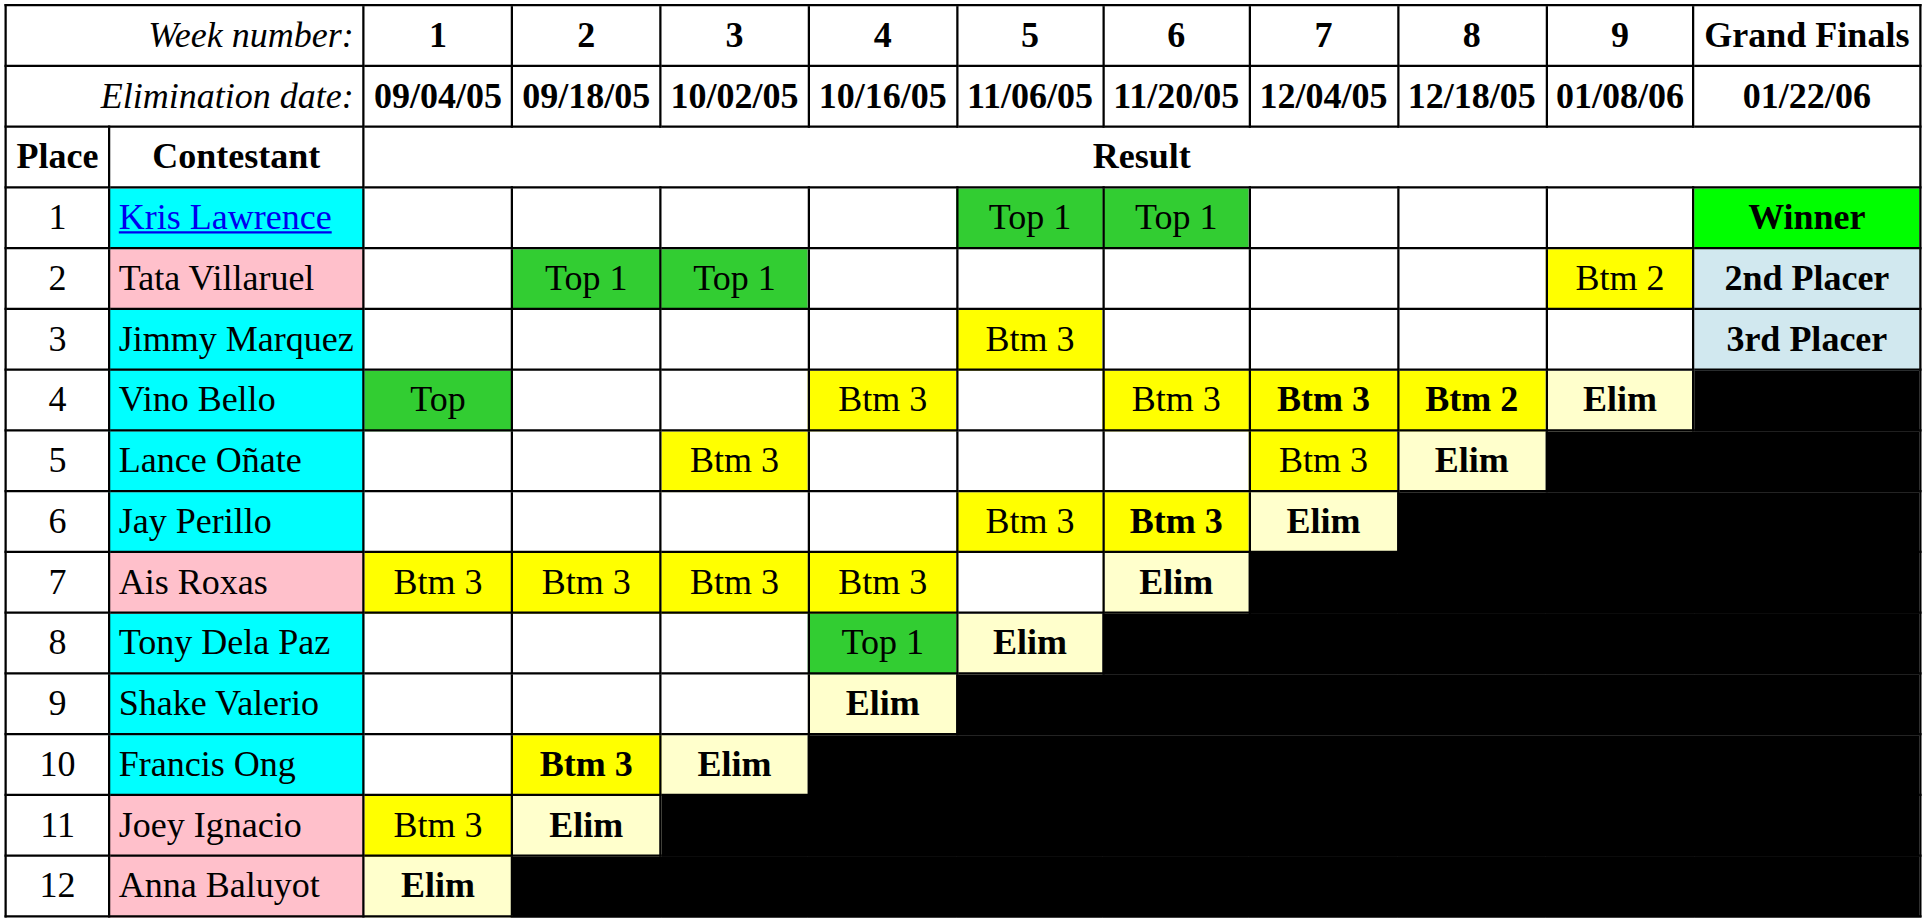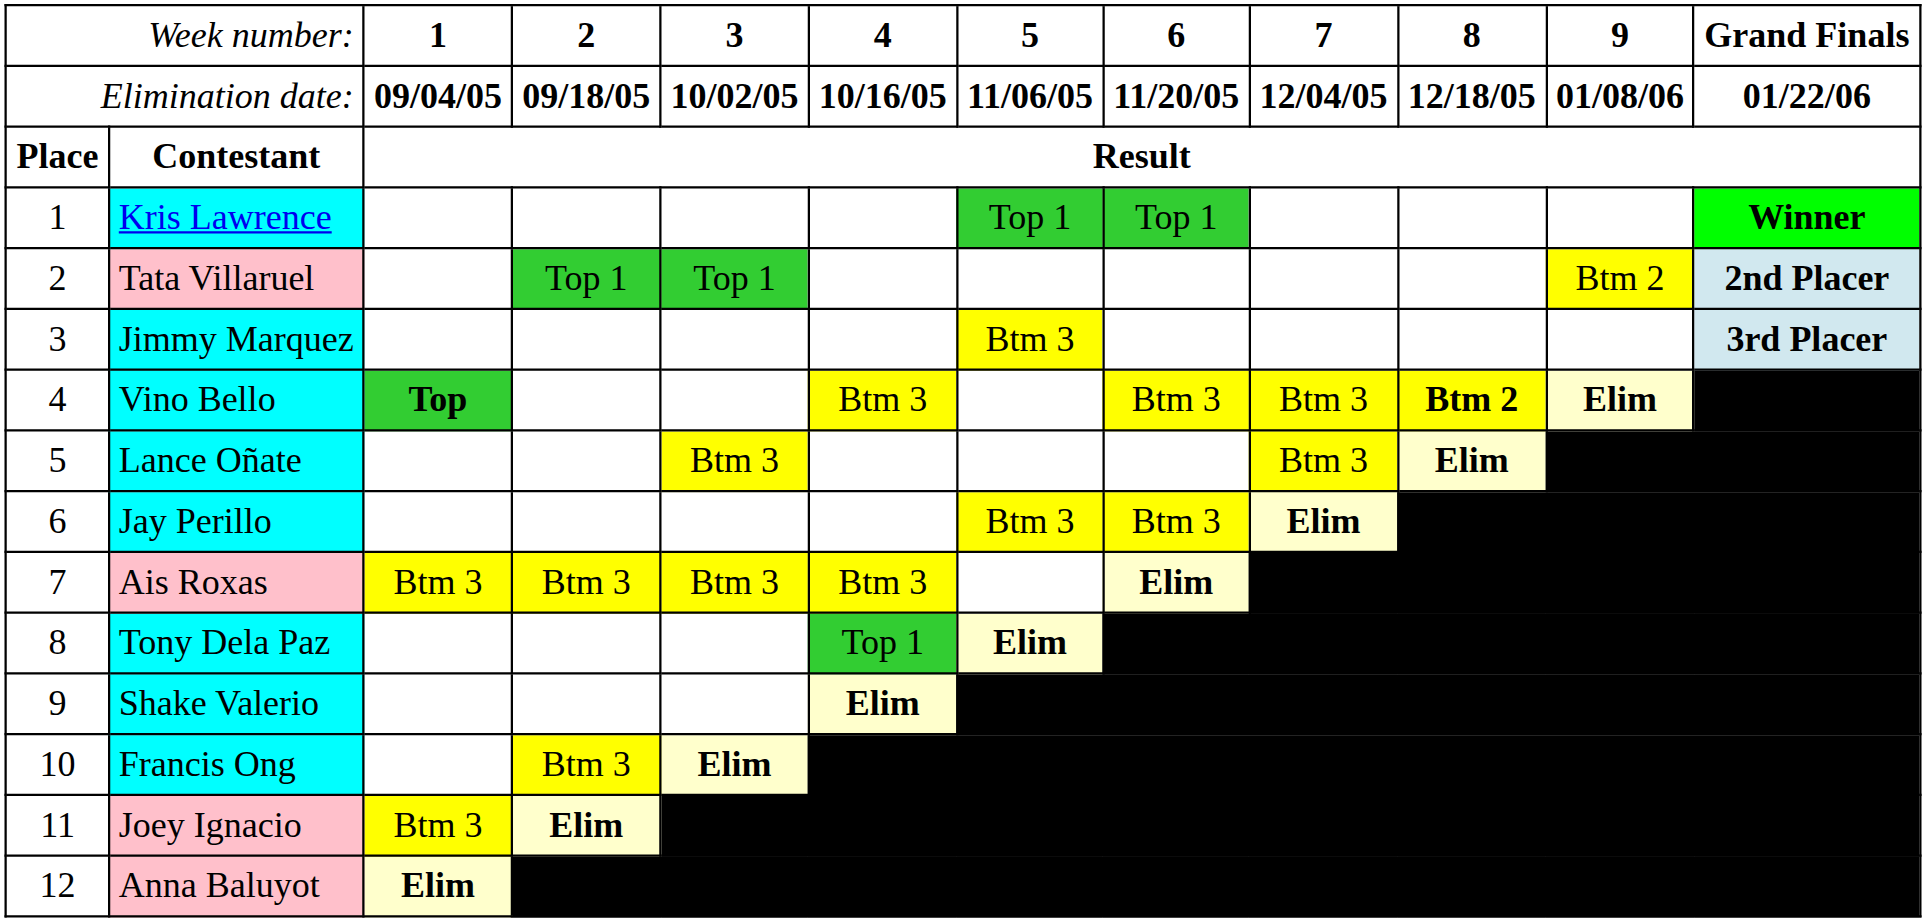(438, 399) normal -> (438, 399) bold
(1324, 399) bold -> (1324, 399) normal
(1176, 520) bold -> (1176, 520) normal
(586, 763) bold -> (586, 763) normal
